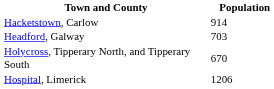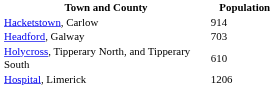(219, 58) 670 -> (219, 58) 610
